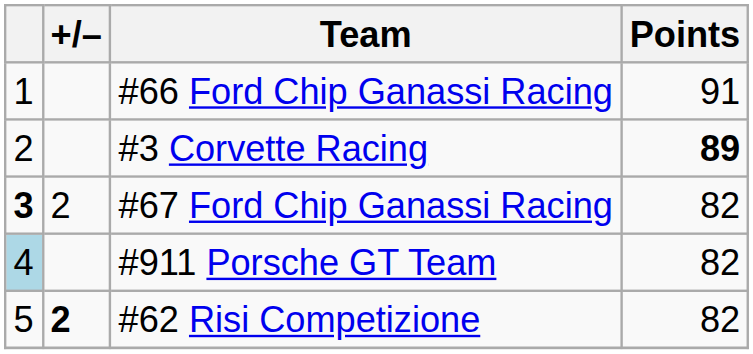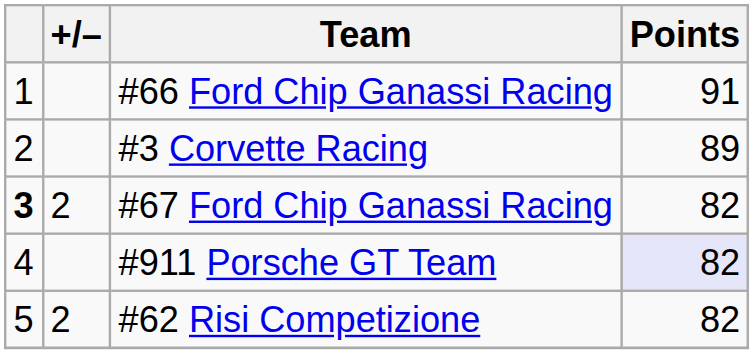(720, 149) bold -> (720, 149) normal
(24, 263) lightblue background -> (24, 263) no background
(720, 263) no background -> (720, 263) lavender background
(61, 320) bold -> (61, 320) normal
